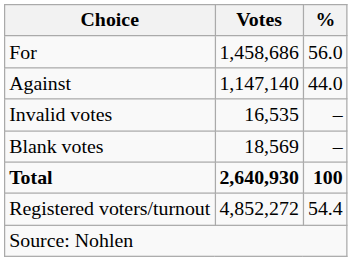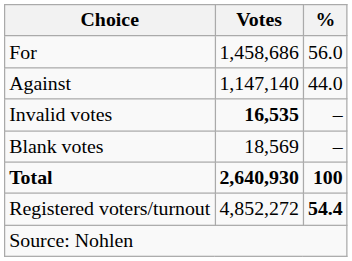(272, 114) normal -> (272, 114) bold
(325, 209) normal -> (325, 209) bold
